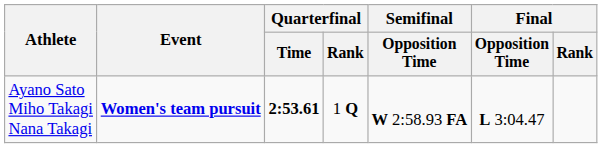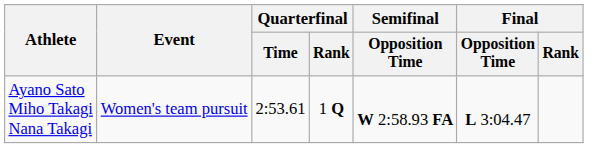(181, 109) bold -> (174, 109) normal
(294, 109) bold -> (280, 109) normal
